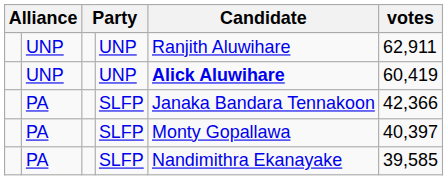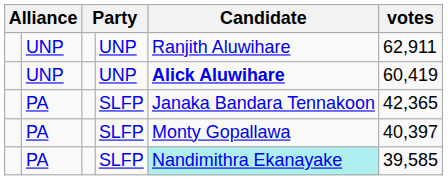(411, 103) 42,366 -> (411, 103) 42,365
(247, 160) no background -> (247, 160) paleturquoise background
